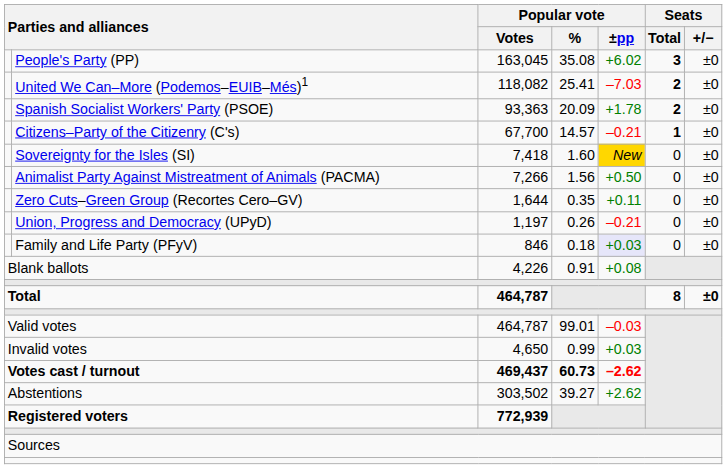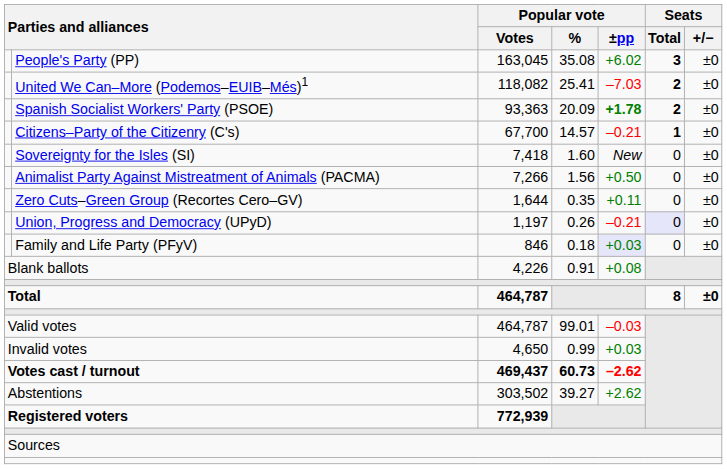(624, 109) normal -> (624, 109) bold
(627, 155) gold background -> (627, 155) no background
(677, 222) no background -> (677, 222) lavender background
